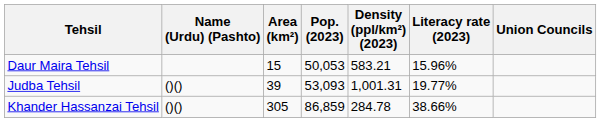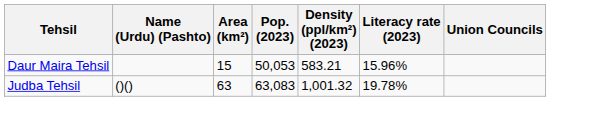(274, 86) 39 -> (224, 86) 63
(325, 86) 53,093 -> (275, 86) 63,083
(376, 86) 1,001.31 -> (327, 86) 1,001.32
(434, 86) 19.77% -> (385, 86) 19.78%
- row: (83, 106)
